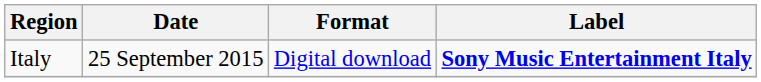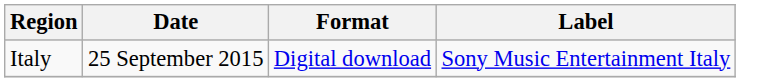(597, 58) bold -> (586, 58) normal
